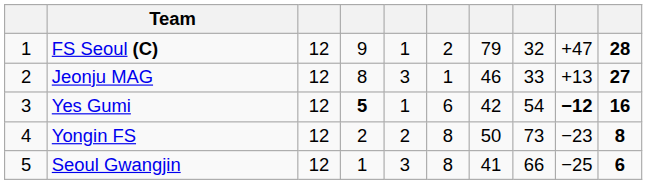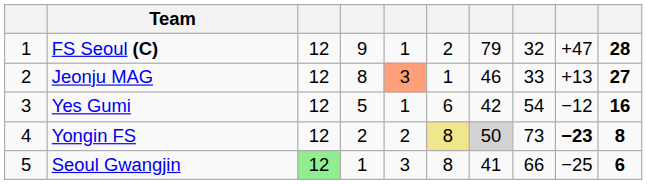(405, 77) no background -> (405, 77) lightsalmon background
(362, 106) bold -> (362, 106) normal
(577, 106) bold -> (577, 106) normal
(448, 135) no background -> (448, 135) khaki background
(491, 135) no background -> (491, 135) lightgrey background
(577, 135) normal -> (577, 135) bold
(319, 164) no background -> (319, 164) lightgreen background
